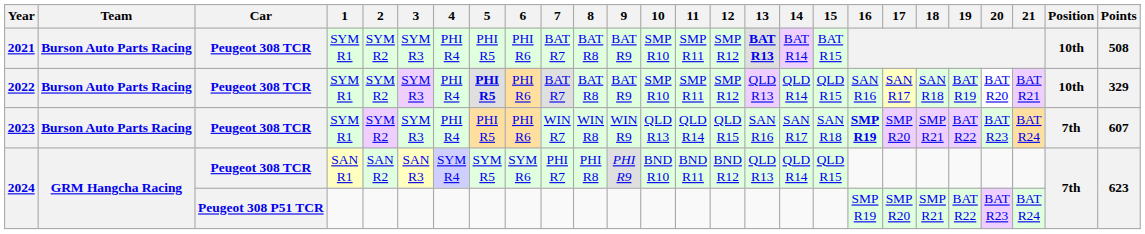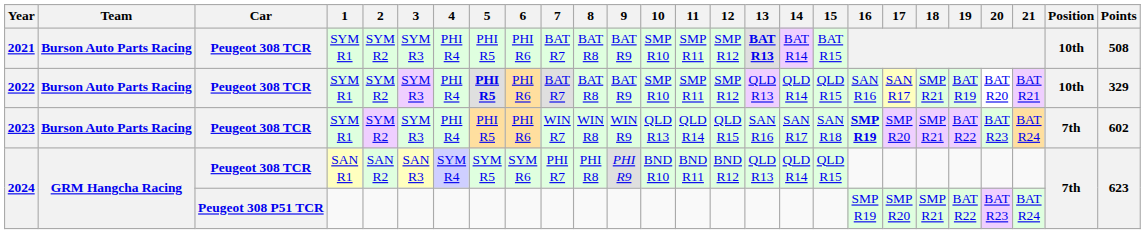(932, 87) SAN R18 -> (932, 87) SMP R21
(1119, 127) 607 -> (1119, 127) 602
